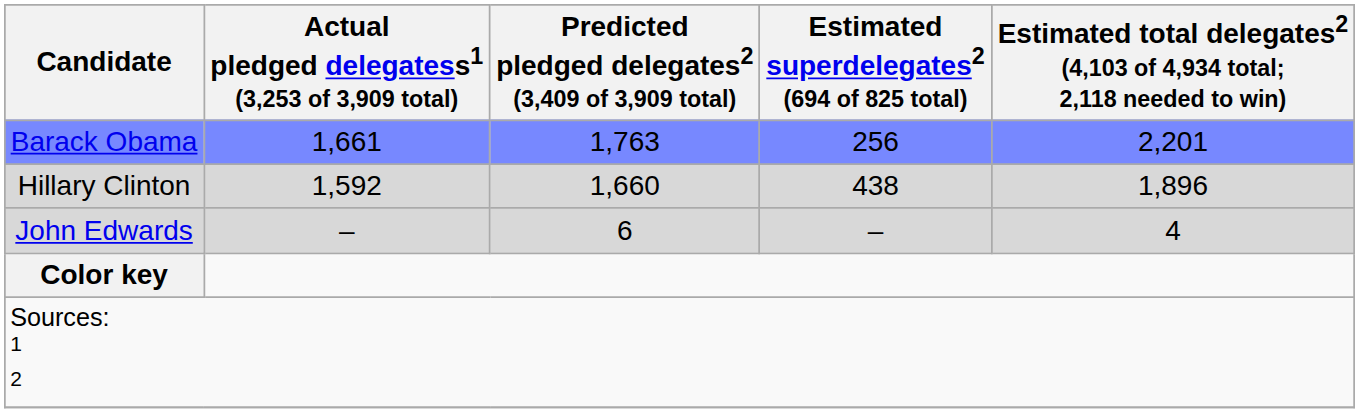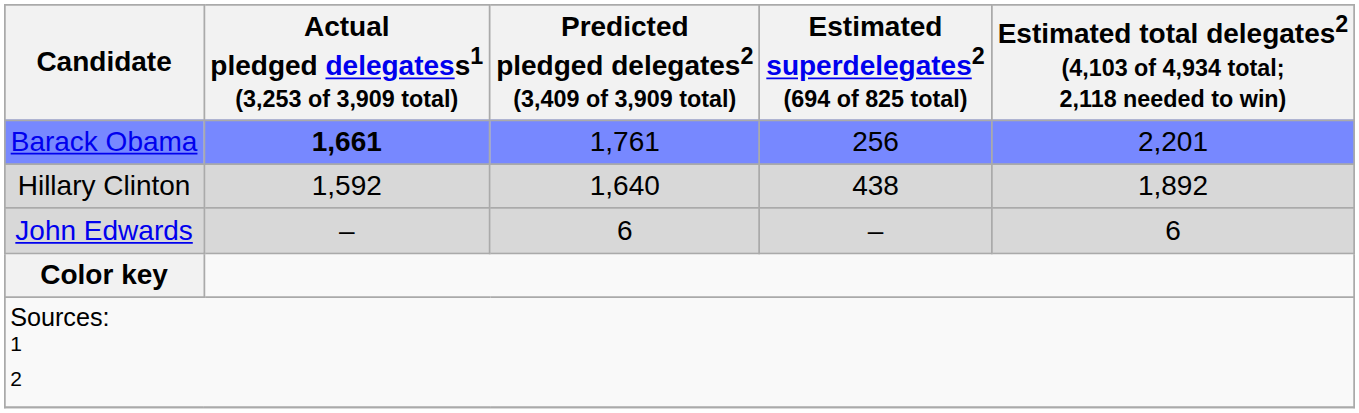(347, 141) normal -> (347, 141) bold
(625, 141) 1,763 -> (625, 141) 1,761
(625, 186) 1,660 -> (625, 186) 1,640
(1173, 186) 1,896 -> (1173, 186) 1,892
(1173, 230) 4 -> (1173, 230) 6
